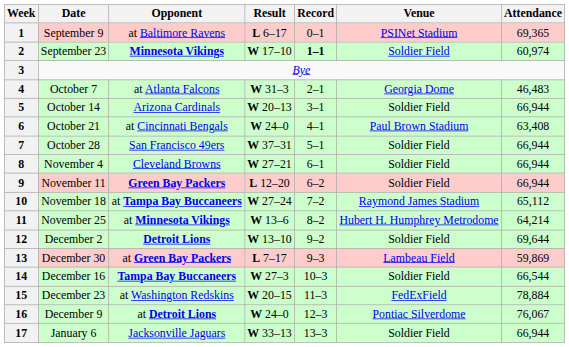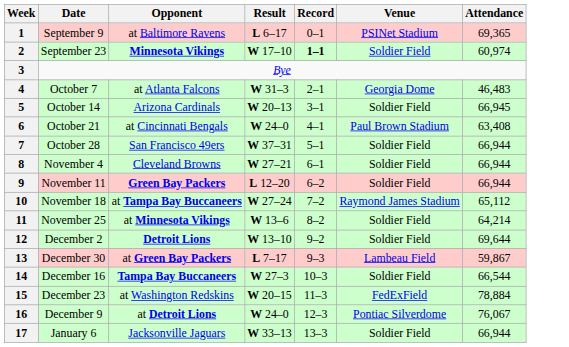(533, 107) 66,944 -> (494, 107) 66,945
(419, 220) Hubert H. Humphrey Metrodome -> (400, 220) Soldier Field
(533, 257) 59,869 -> (494, 257) 59,867
